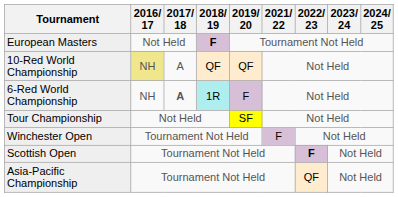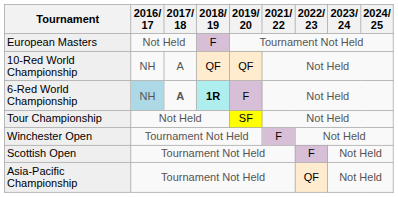(213, 42) bold -> (213, 42) normal
(148, 66) khaki background -> (148, 66) no background
(148, 95) no background -> (148, 95) lightblue background
(213, 95) normal -> (213, 95) bold
(311, 153) bold -> (311, 153) normal
